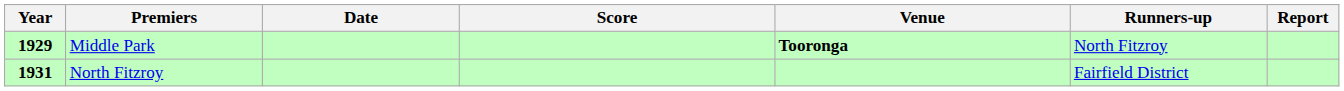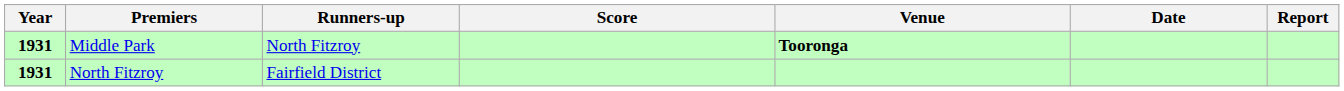columns swapped: (1168, 18) <-> (361, 18)
(35, 45) 1929 -> (35, 45) 1931
